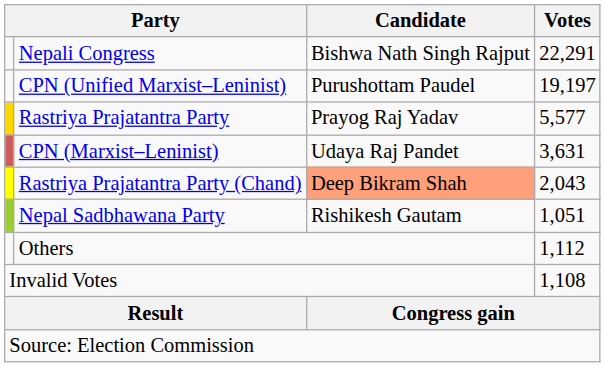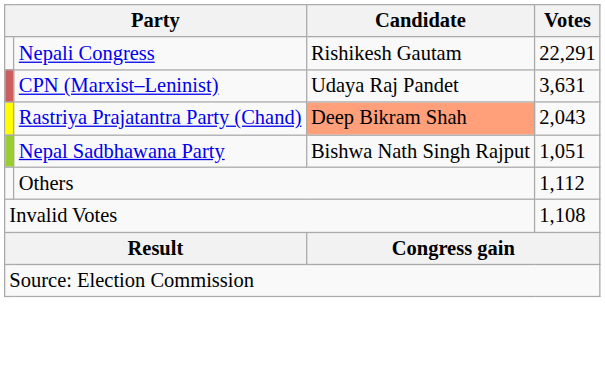(420, 53) Bishwa Nath Singh Rajput -> (386, 53) Rishikesh Gautam
- row: (152, 85)
- row: (124, 118)
(386, 215) Rishikesh Gautam -> (420, 150) Bishwa Nath Singh Rajput
